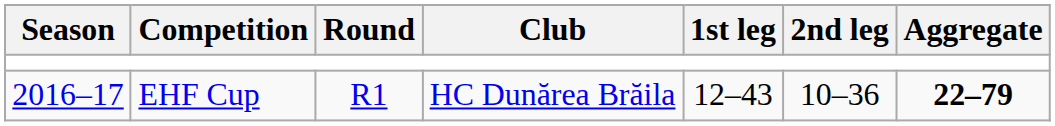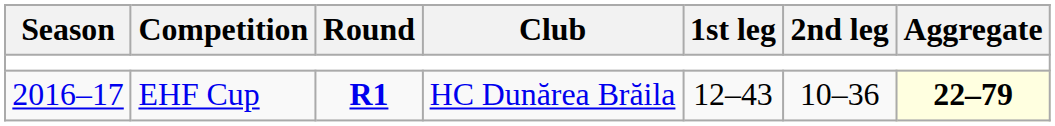(369, 94) normal -> (369, 94) bold
(973, 94) no background -> (973, 94) lightyellow background
